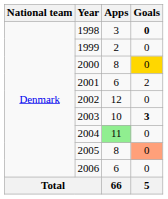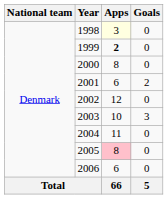(116, 30) no background -> (116, 30) lightyellow background
(147, 30) bold -> (147, 30) normal
(116, 47) normal -> (116, 47) bold
(147, 64) gold background -> (147, 64) no background
(147, 116) bold -> (147, 116) normal
(116, 133) lightgreen background -> (116, 133) no background
(116, 151) no background -> (116, 151) pink background
(147, 151) lightsalmon background -> (147, 151) no background
